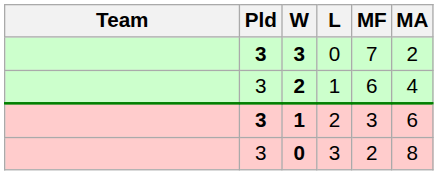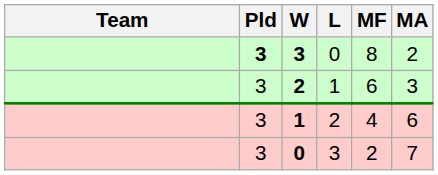(372, 53) 7 -> (372, 53) 8
(412, 86) 4 -> (412, 86) 3
(261, 120) bold -> (261, 120) normal
(372, 120) 3 -> (372, 120) 4
(412, 153) 8 -> (412, 153) 7
